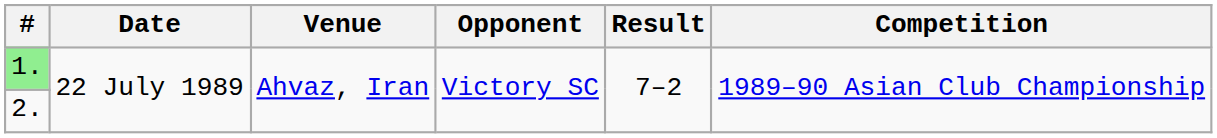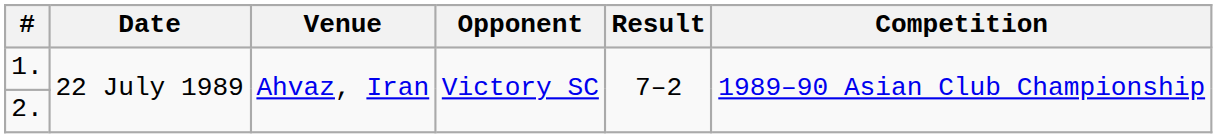(27, 69) lightgreen background -> (27, 69) no background
